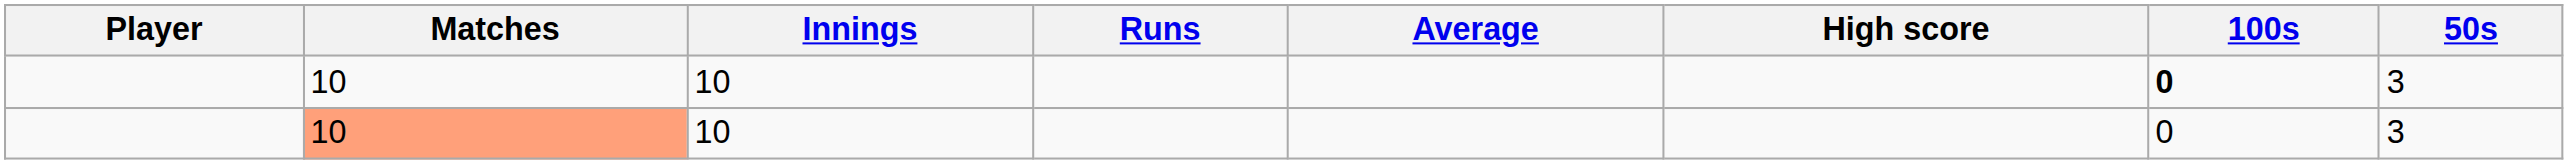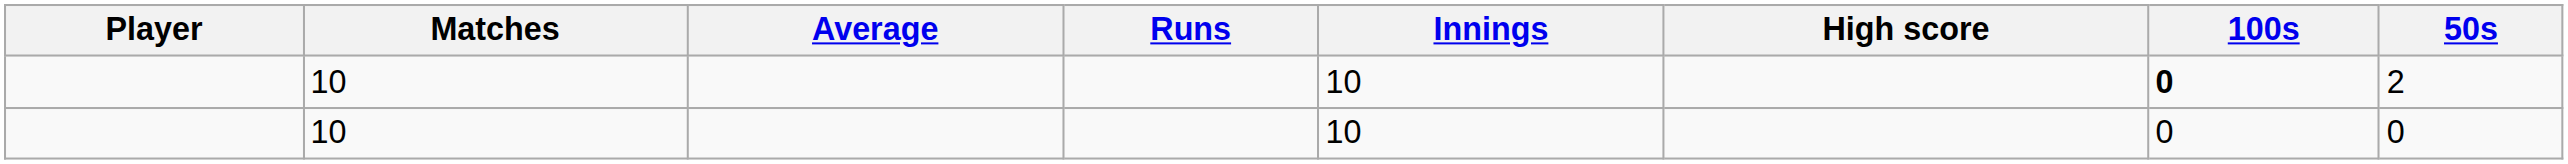columns swapped: (860, 30) <-> (1476, 30)
(2396, 81) 3 -> (2396, 81) 2
(329, 132) lightsalmon background -> (329, 132) no background
(2396, 132) 3 -> (2396, 132) 0
